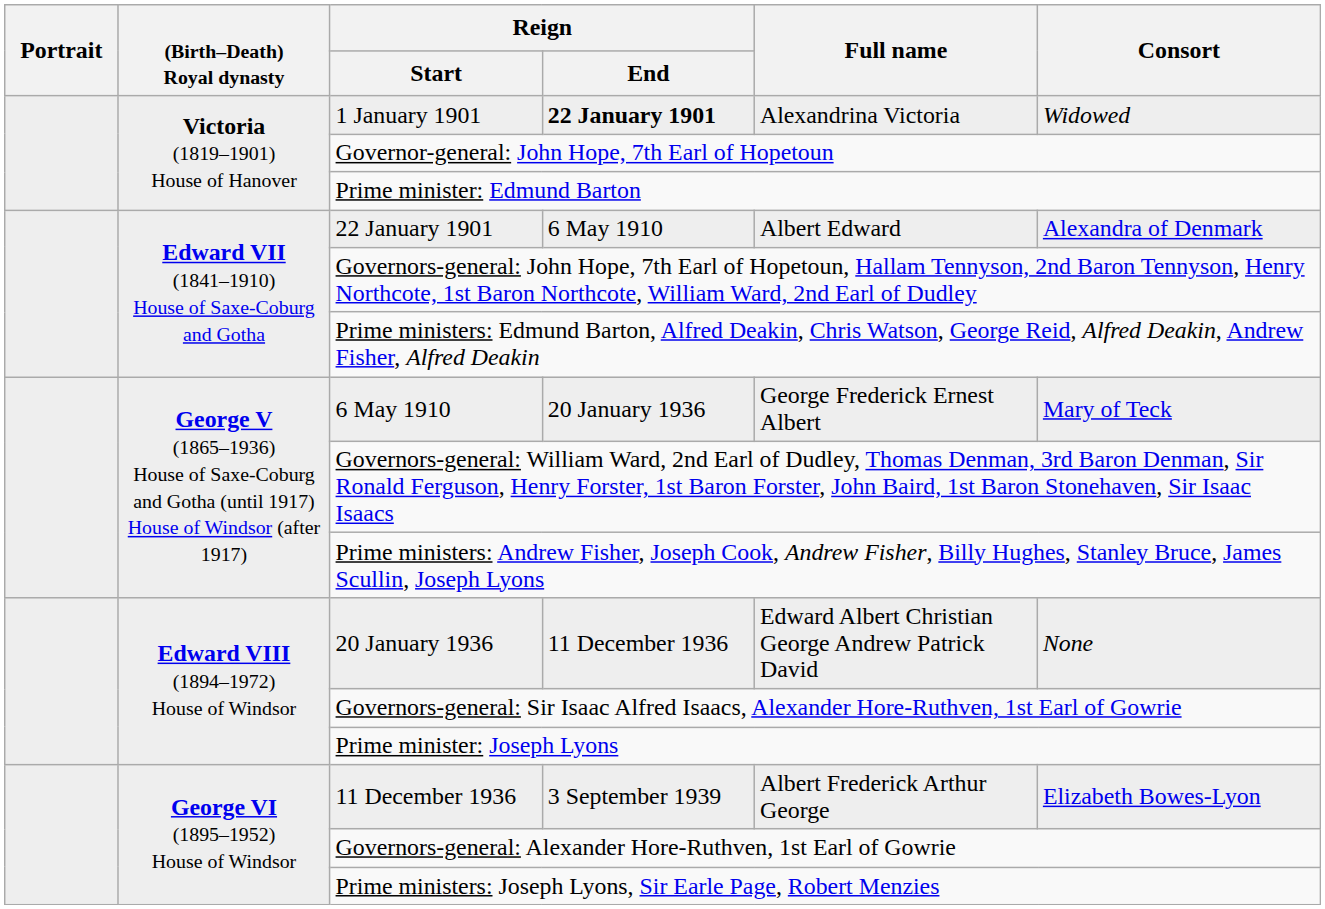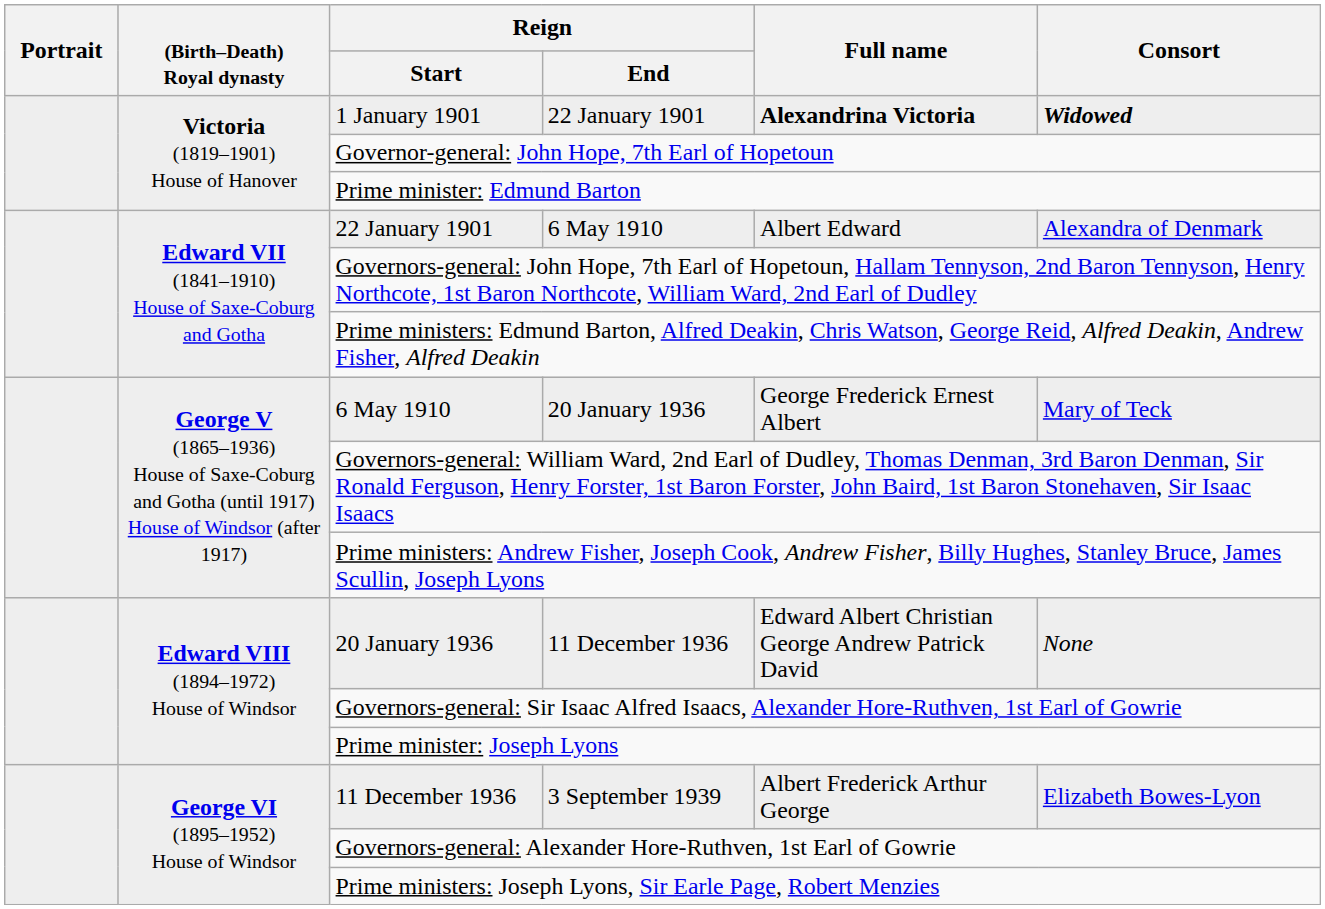(632, 114) bold -> (627, 114) normal
(860, 114) normal -> (868, 114) bold
(1087, 114) normal -> (1087, 114) bold
